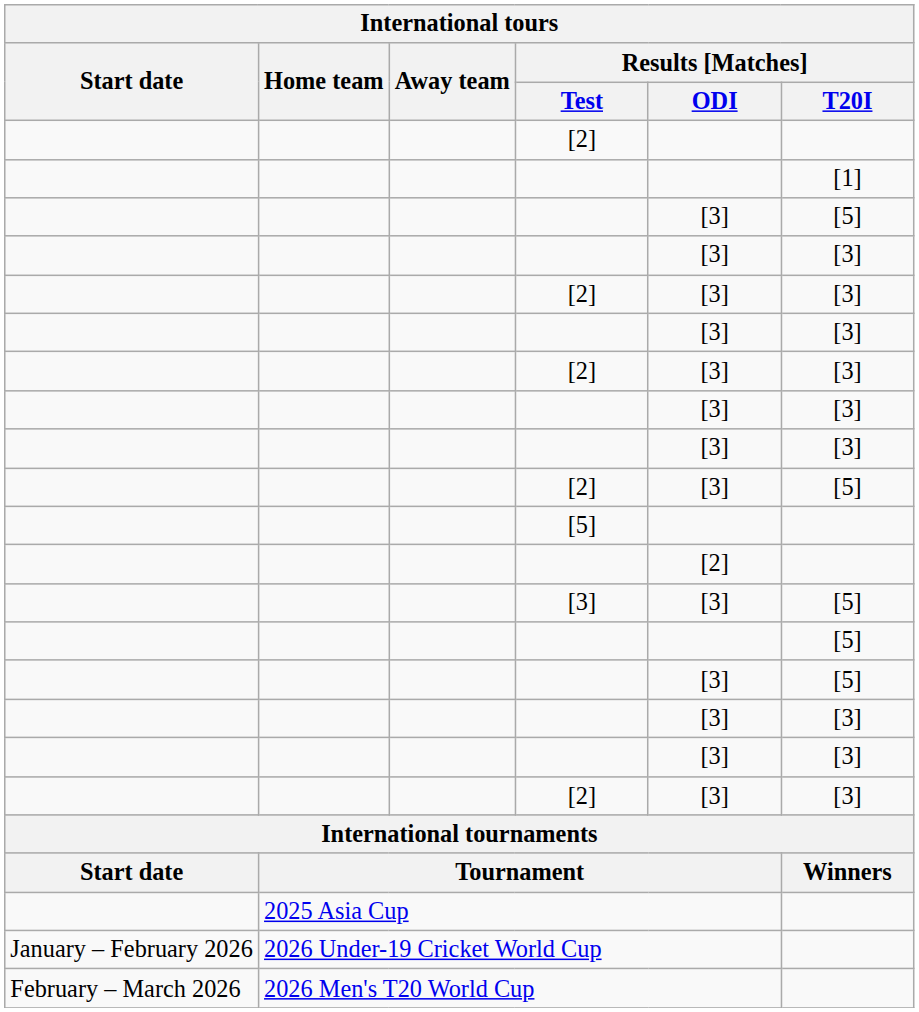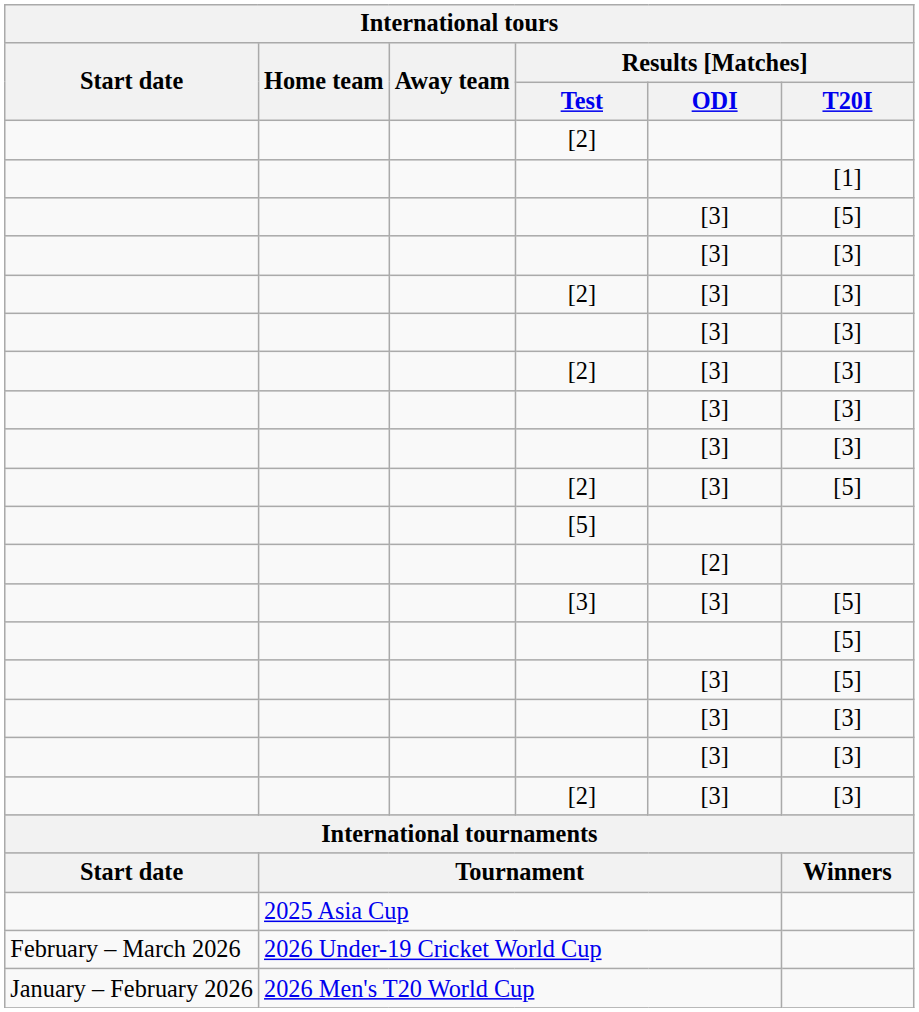(132, 949) January – February 2026 -> (126, 949) February – March 2026
(126, 988) February – March 2026 -> (132, 988) January – February 2026
